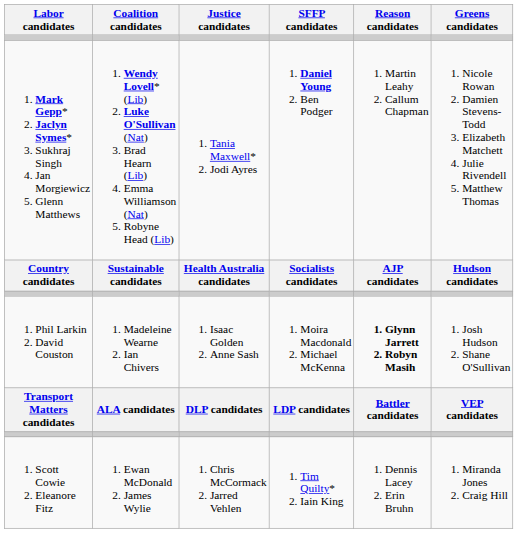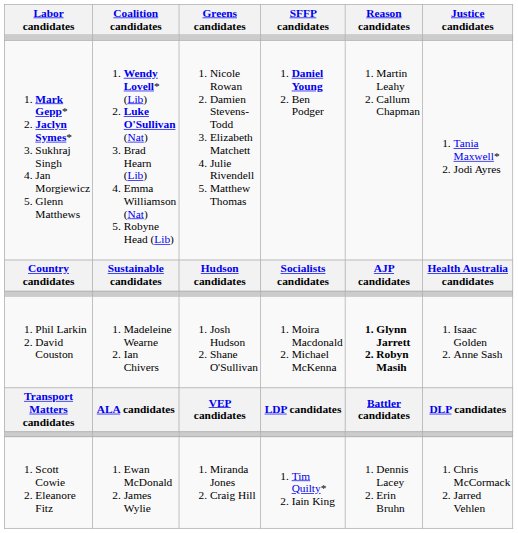columns swapped: (472, 19) <-> (224, 19)
